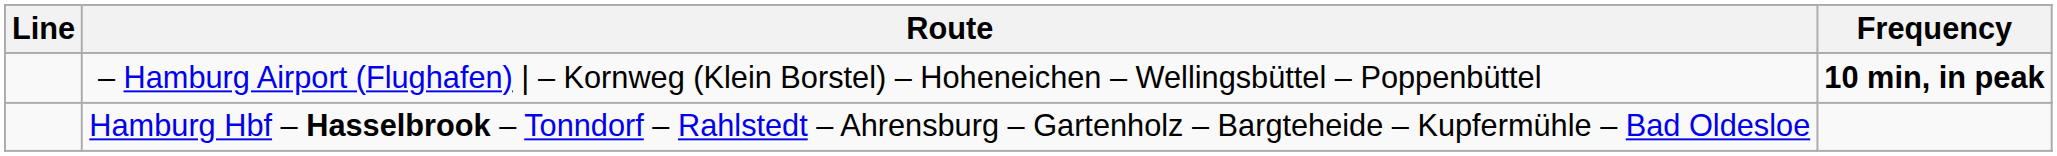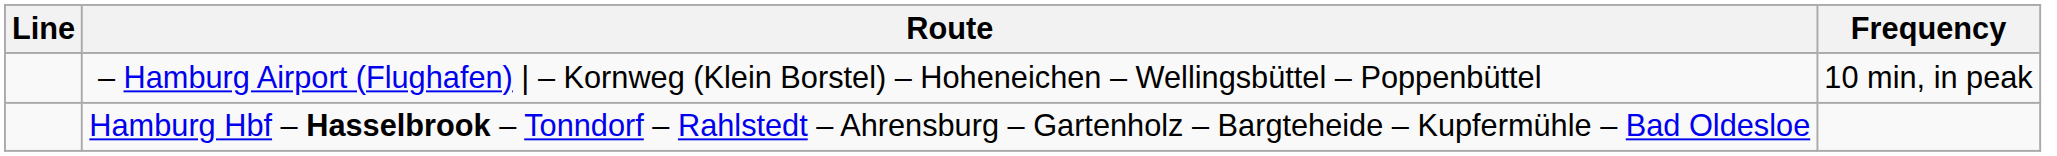(1934, 77) bold -> (1929, 77) normal
